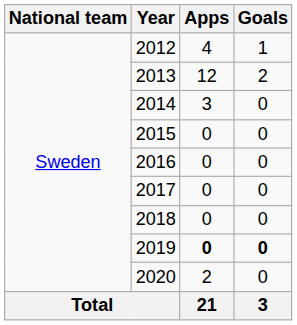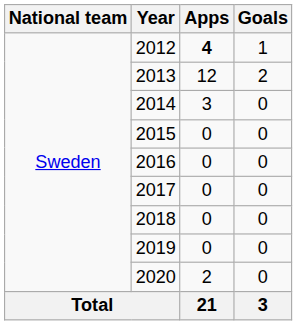(207, 47) normal -> (207, 47) bold
(207, 248) bold -> (207, 248) normal
(263, 248) bold -> (263, 248) normal
